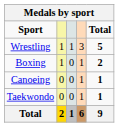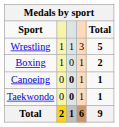(72, 79) normal -> (72, 79) bold
(72, 96) normal -> (72, 96) bold
